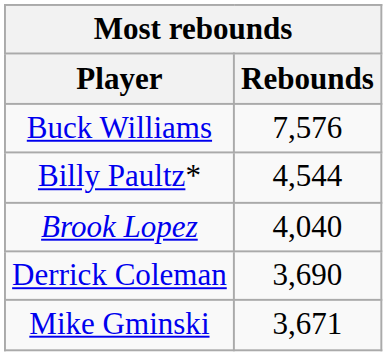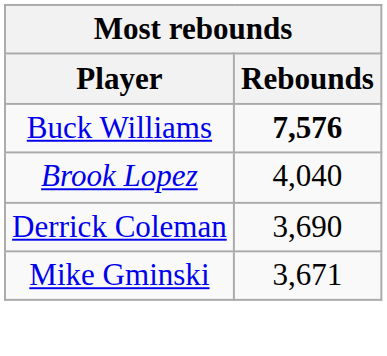(307, 127) normal -> (307, 127) bold
- row: (119, 176)
